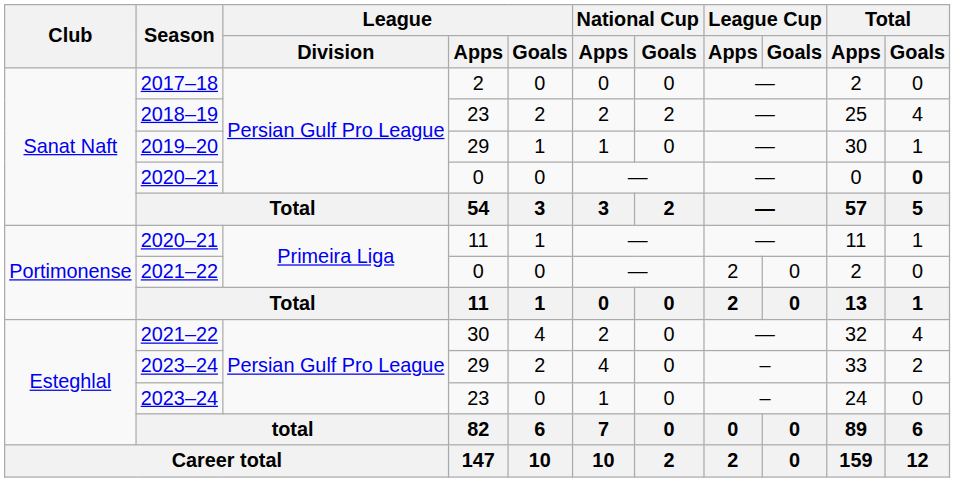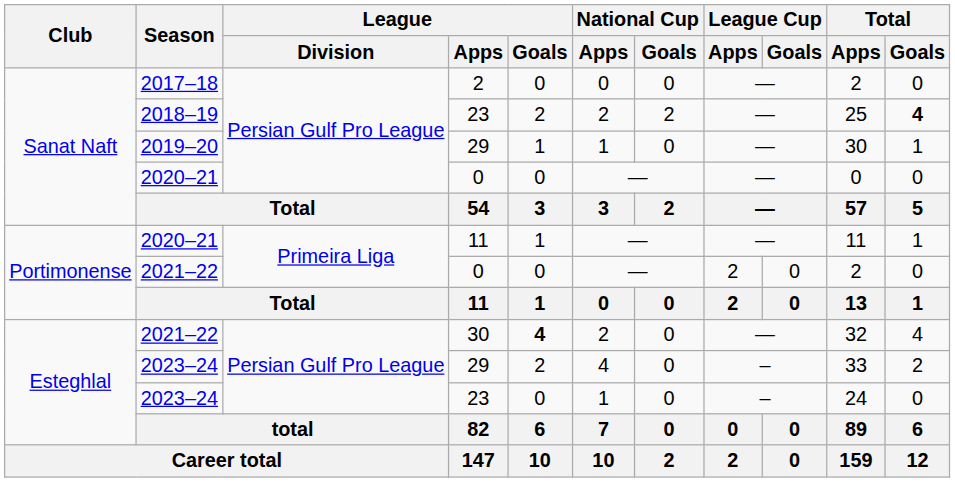(917, 114) normal -> (917, 114) bold
(917, 177) bold -> (917, 177) normal
(540, 334) normal -> (540, 334) bold
